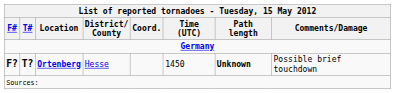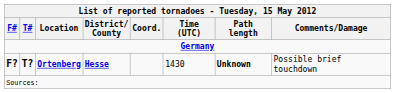(97, 64) normal -> (97, 64) bold
(175, 64) 1450 -> (175, 64) 1430
